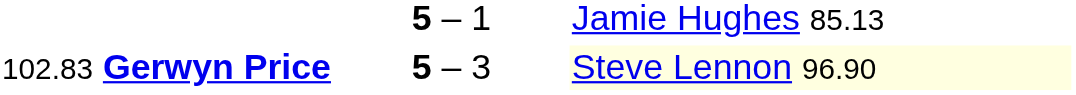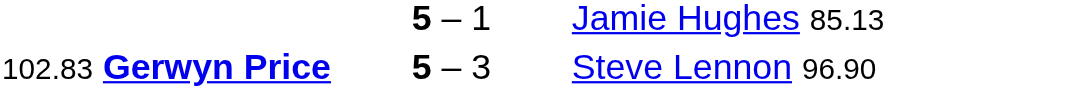(724, 67) lightyellow background -> (724, 67) no background
